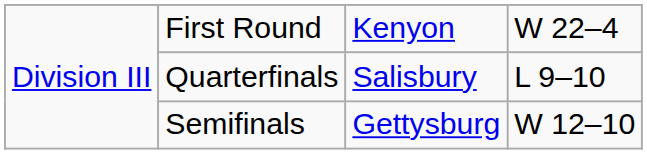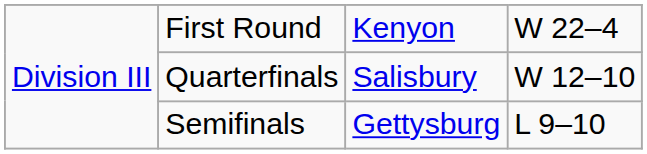(560, 76) L 9–10 -> (575, 76) W 12–10
(575, 124) W 12–10 -> (560, 124) L 9–10
